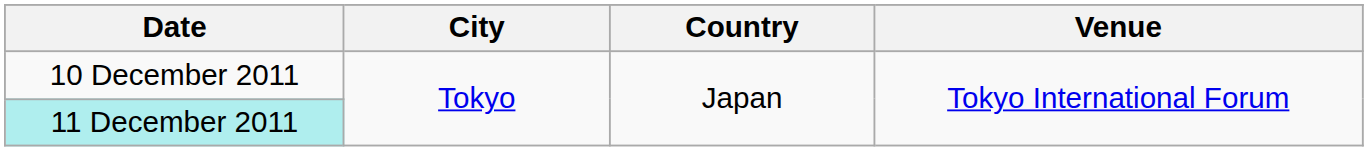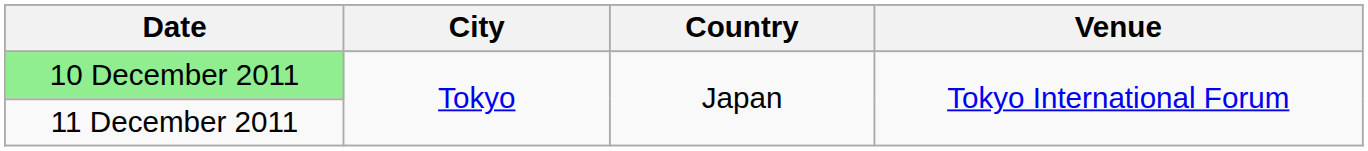(175, 74) no background -> (175, 74) lightgreen background
(175, 121) paleturquoise background -> (175, 121) no background
